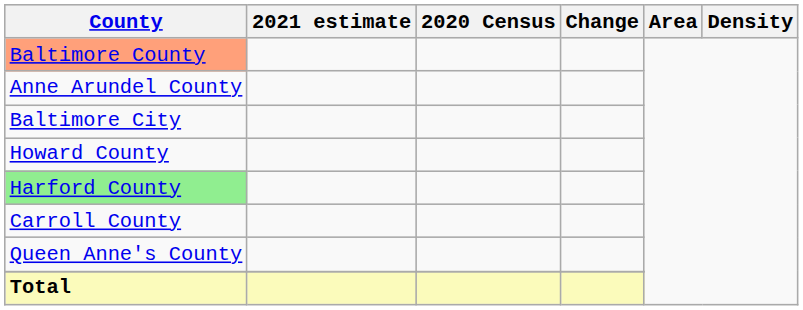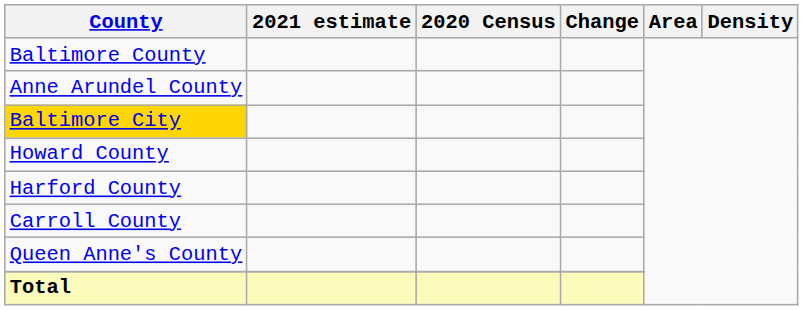(108, 55) lightsalmon background -> (108, 55) no background
(95, 121) no background -> (95, 121) gold background
(95, 188) lightgreen background -> (95, 188) no background
